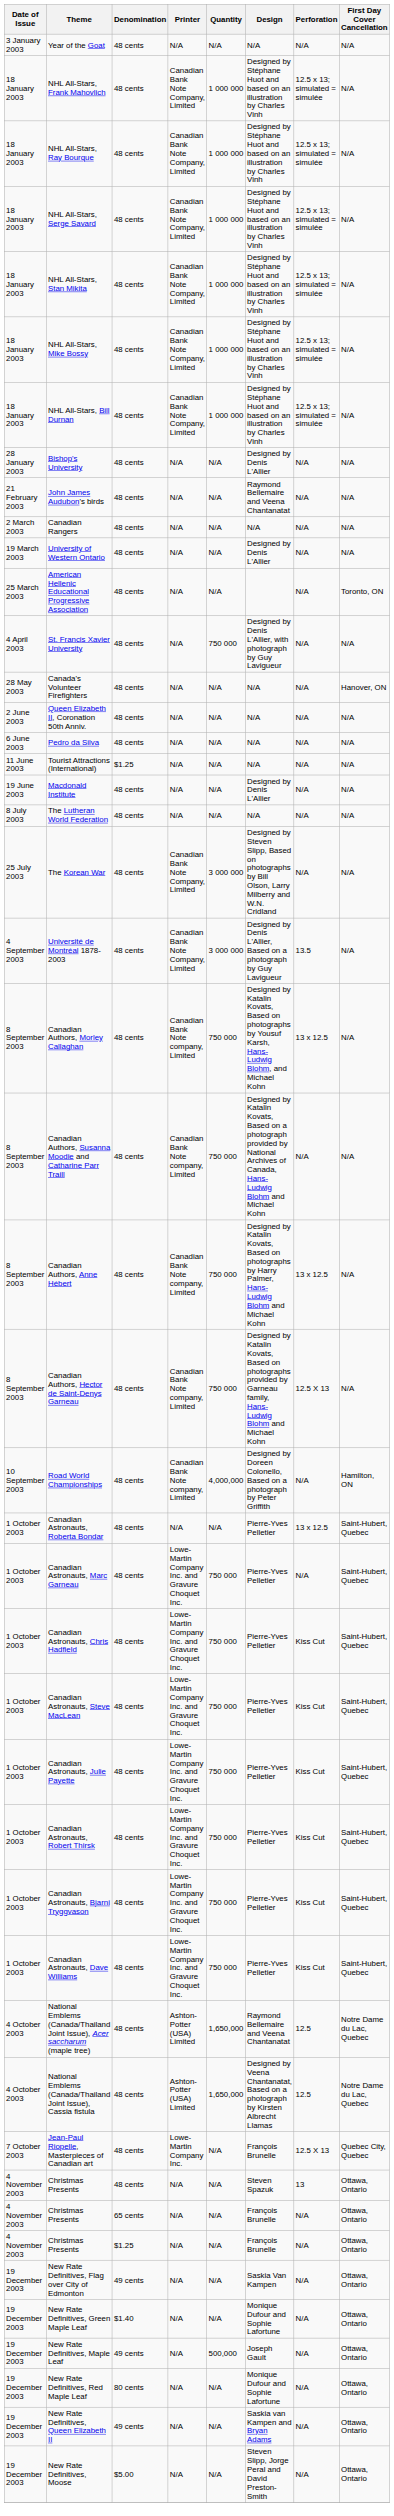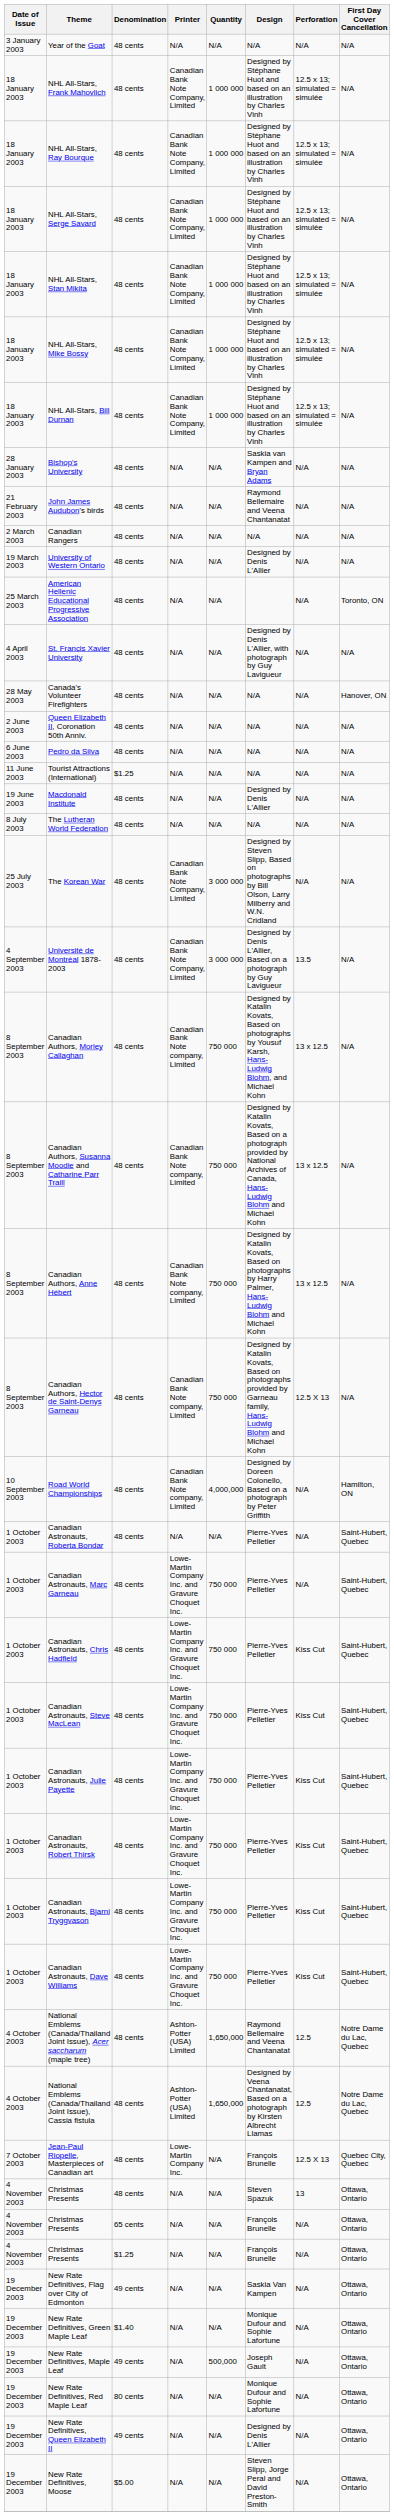(269, 462) Designed by Denis L'Allier -> (269, 467) Saskia van Kampen and Bryan Adams
(223, 644) 750 000 -> (215, 653) N/A
(302, 1156) N/A -> (312, 1165) 13 x 12.5
(312, 1528) 13 x 12.5 -> (302, 1537) N/A
(269, 2426) Saskia van Kampen and Bryan Adams -> (269, 2435) Designed by Denis L'Allier
